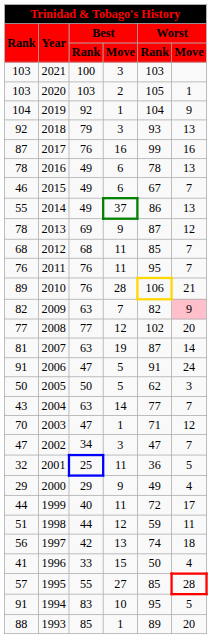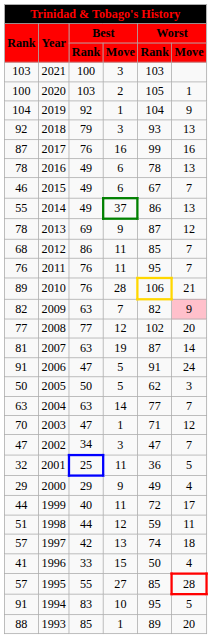(21, 91) 103 -> (21, 91) 100
(86, 248) 68 -> (86, 248) 86
(21, 405) 43 -> (21, 405) 63
(21, 543) 56 -> (21, 543) 57
